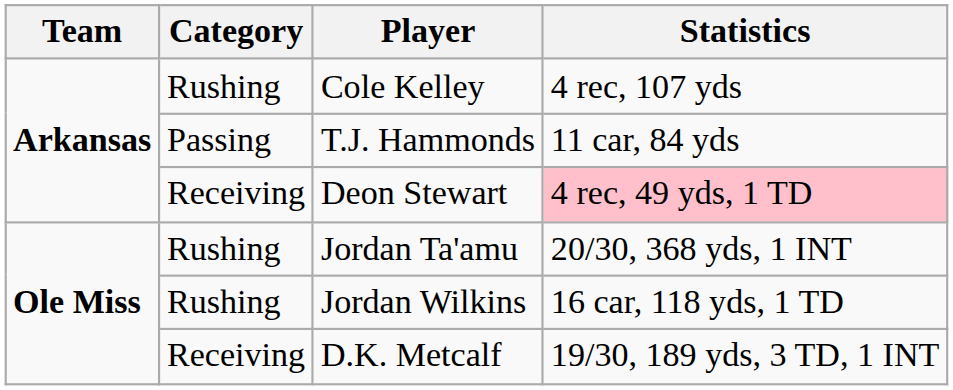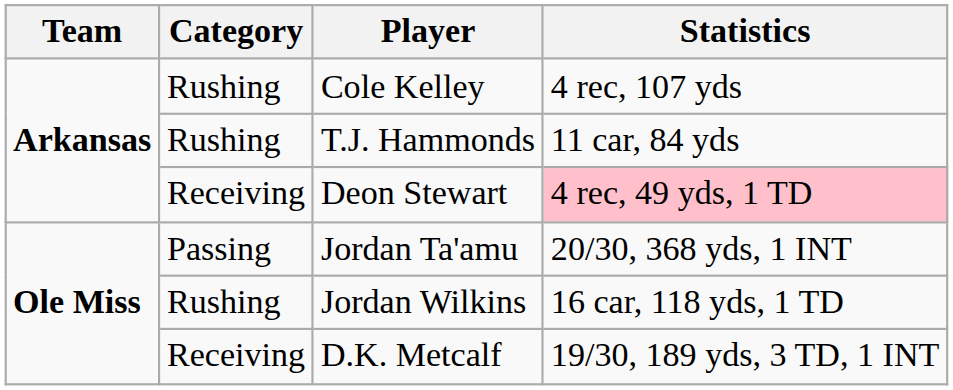(219, 139) Passing -> (224, 139) Rushing
(224, 247) Rushing -> (219, 247) Passing
